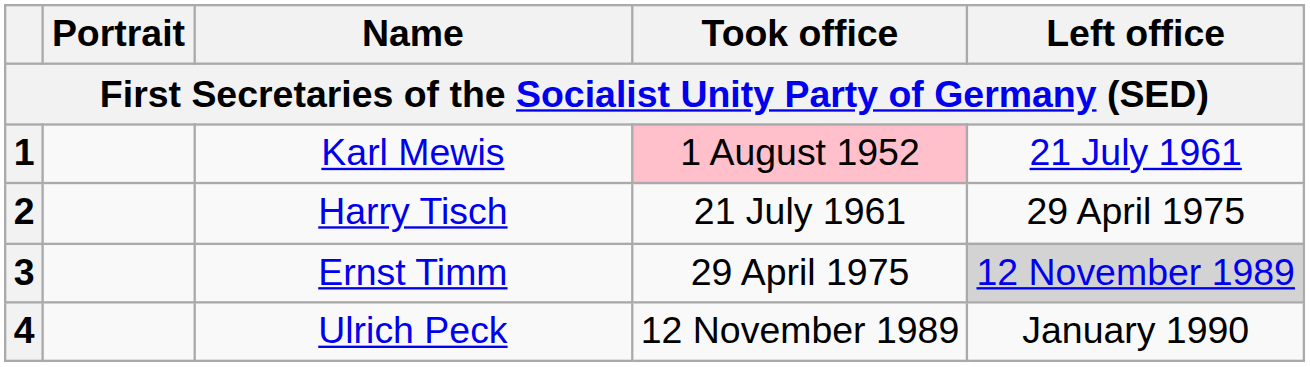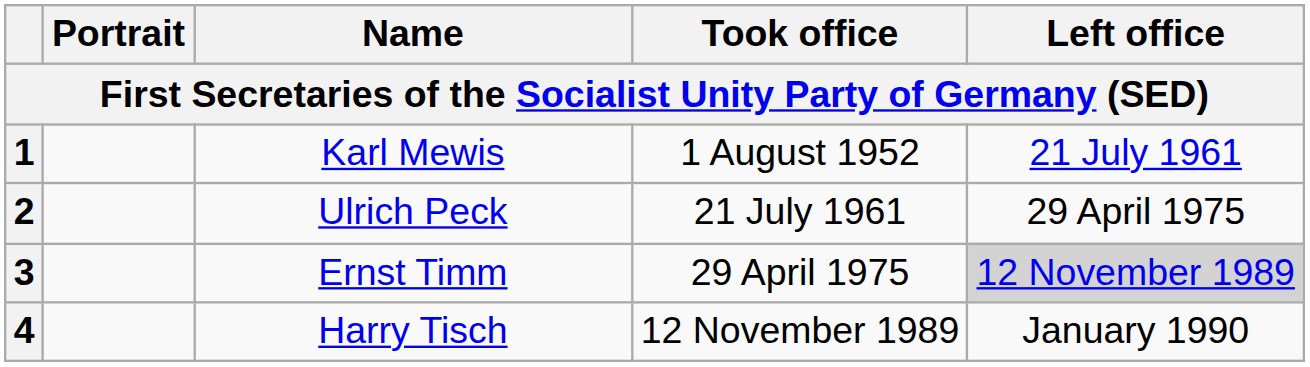(800, 152) pink background -> (800, 152) no background
(413, 212) Harry Tisch -> (413, 212) Ulrich Peck
(413, 331) Ulrich Peck -> (413, 331) Harry Tisch
